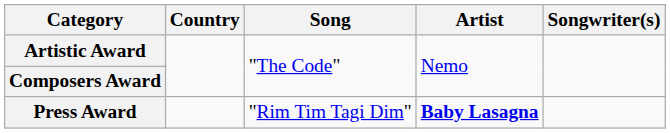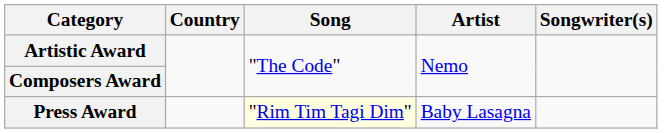(330, 111) no background -> (330, 111) lightyellow background
(480, 111) bold -> (476, 111) normal
